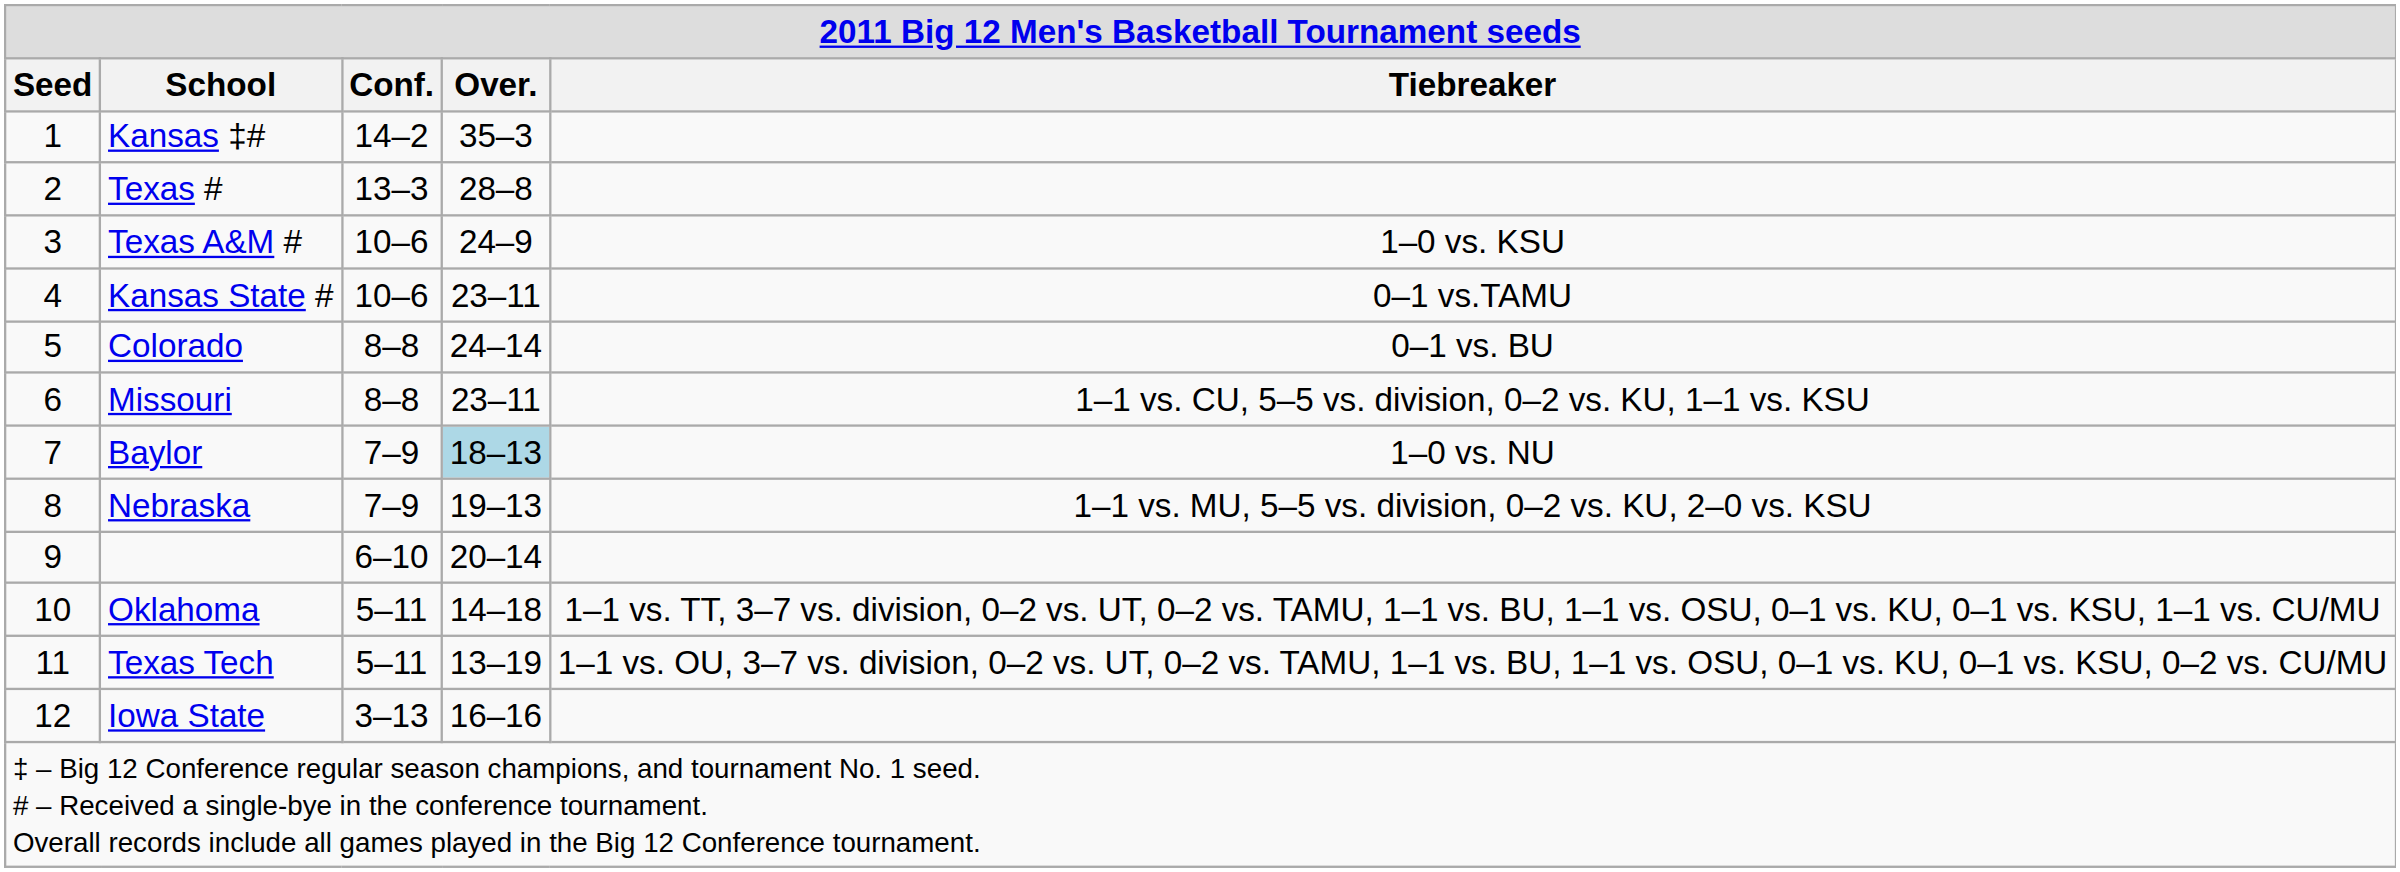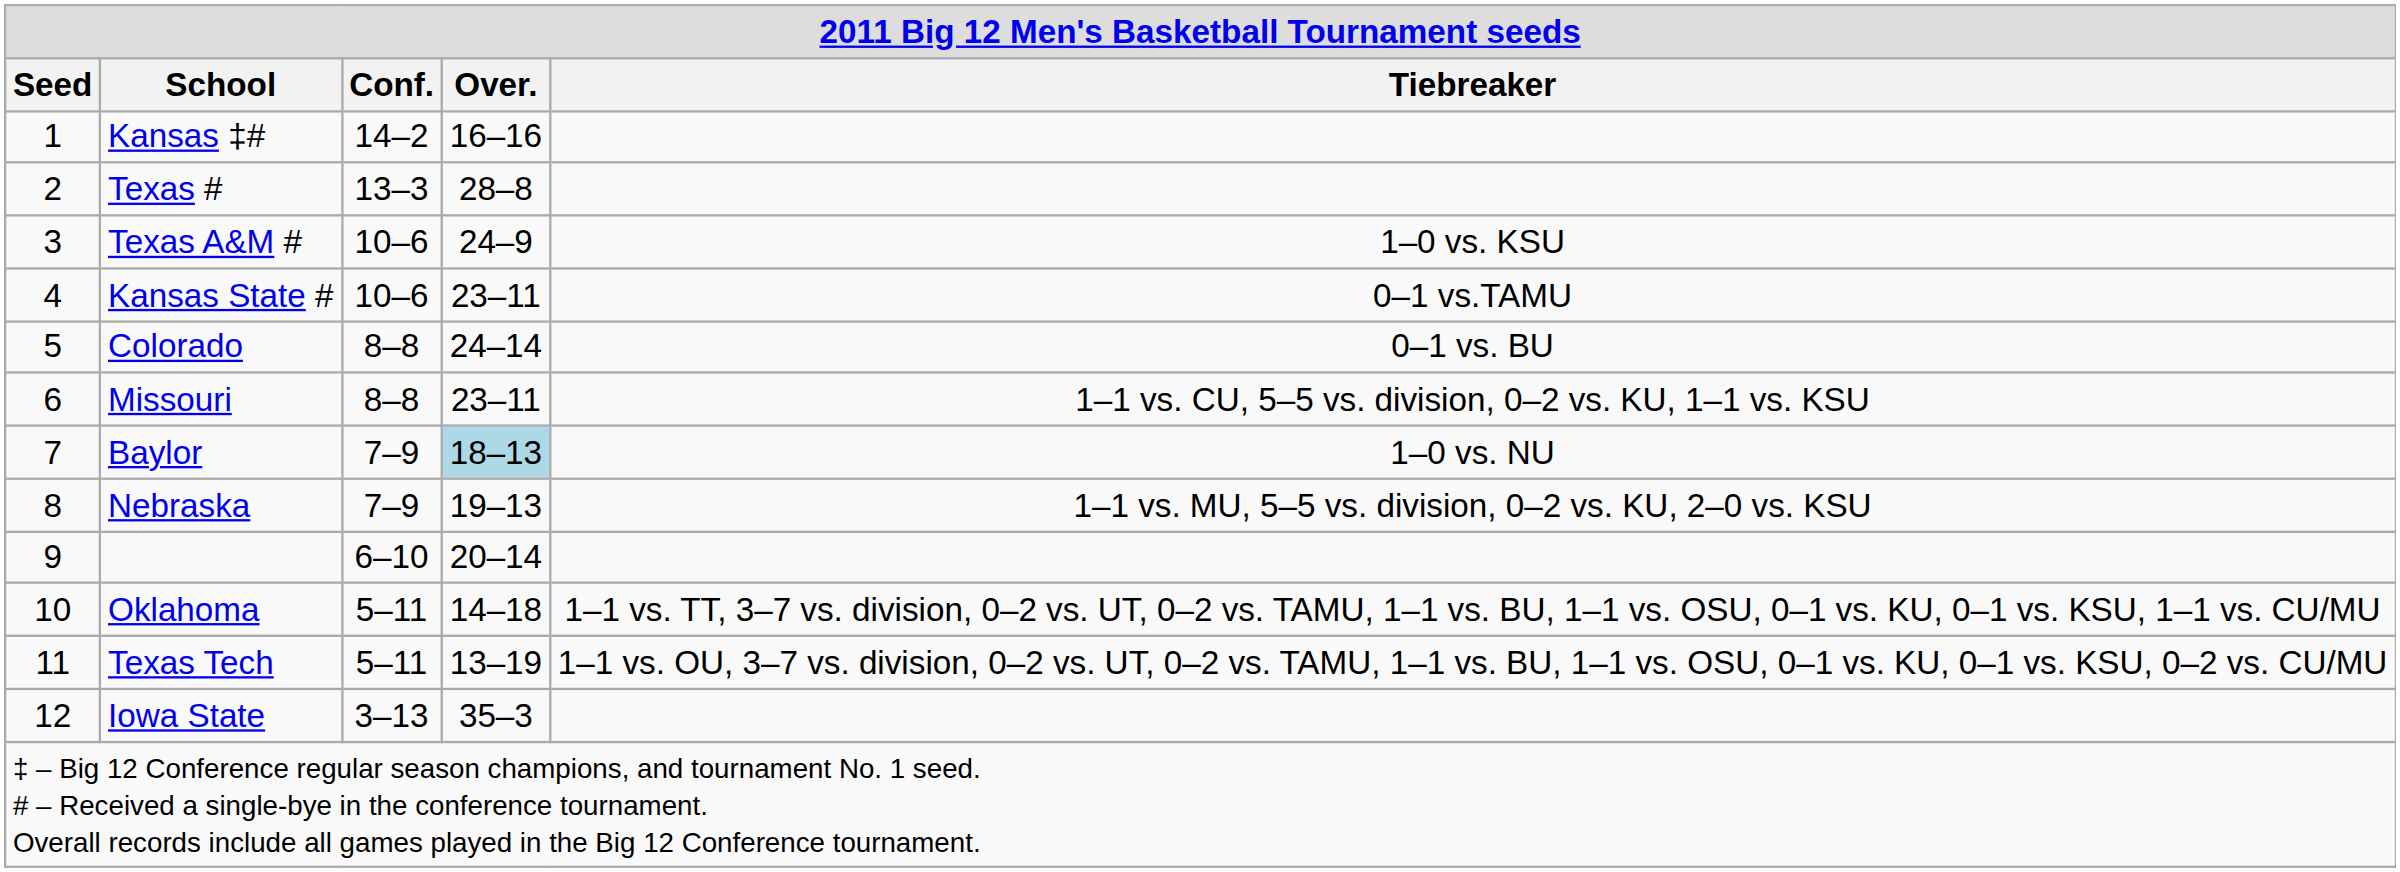(496, 137) 35–3 -> (496, 137) 16–16
(496, 715) 16–16 -> (496, 715) 35–3
